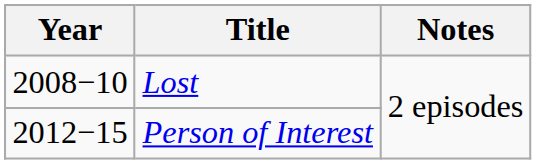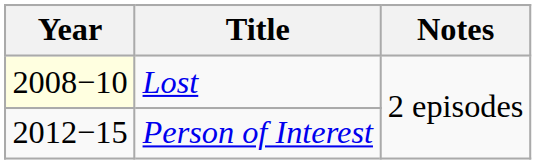(70, 81) no background -> (70, 81) lightyellow background
